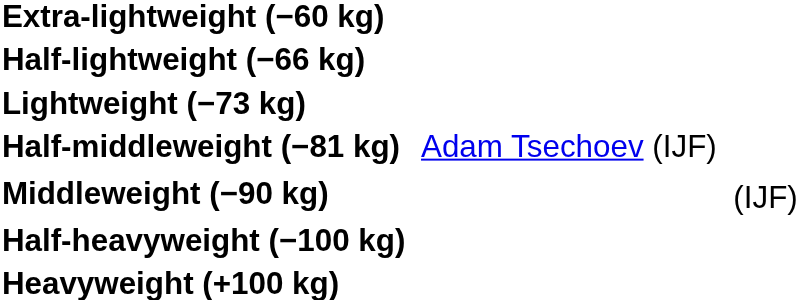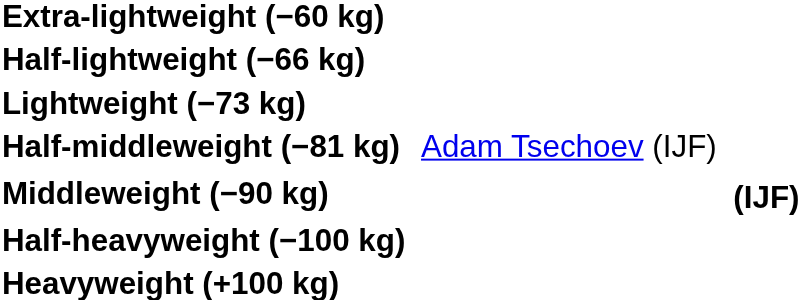(761, 197) normal -> (762, 197) bold
